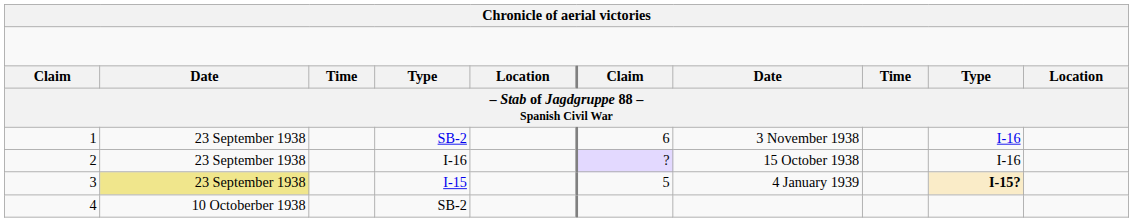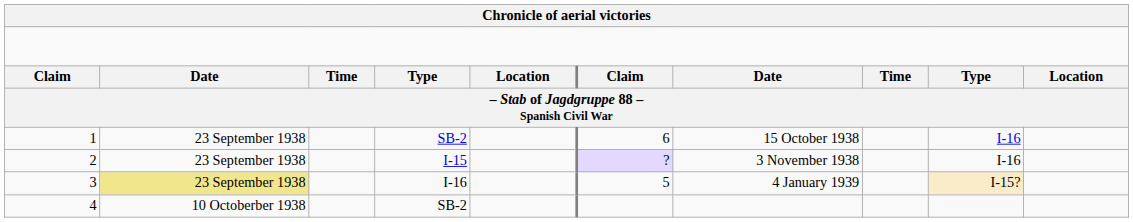(808, 138) 3 November 1938 -> (811, 138) 15 October 1938
(455, 160) I-16 -> (455, 160) I-15
(811, 160) 15 October 1938 -> (808, 160) 3 November 1938
(455, 183) I-15 -> (455, 183) I-16
(1005, 183) bold -> (1006, 183) normal
